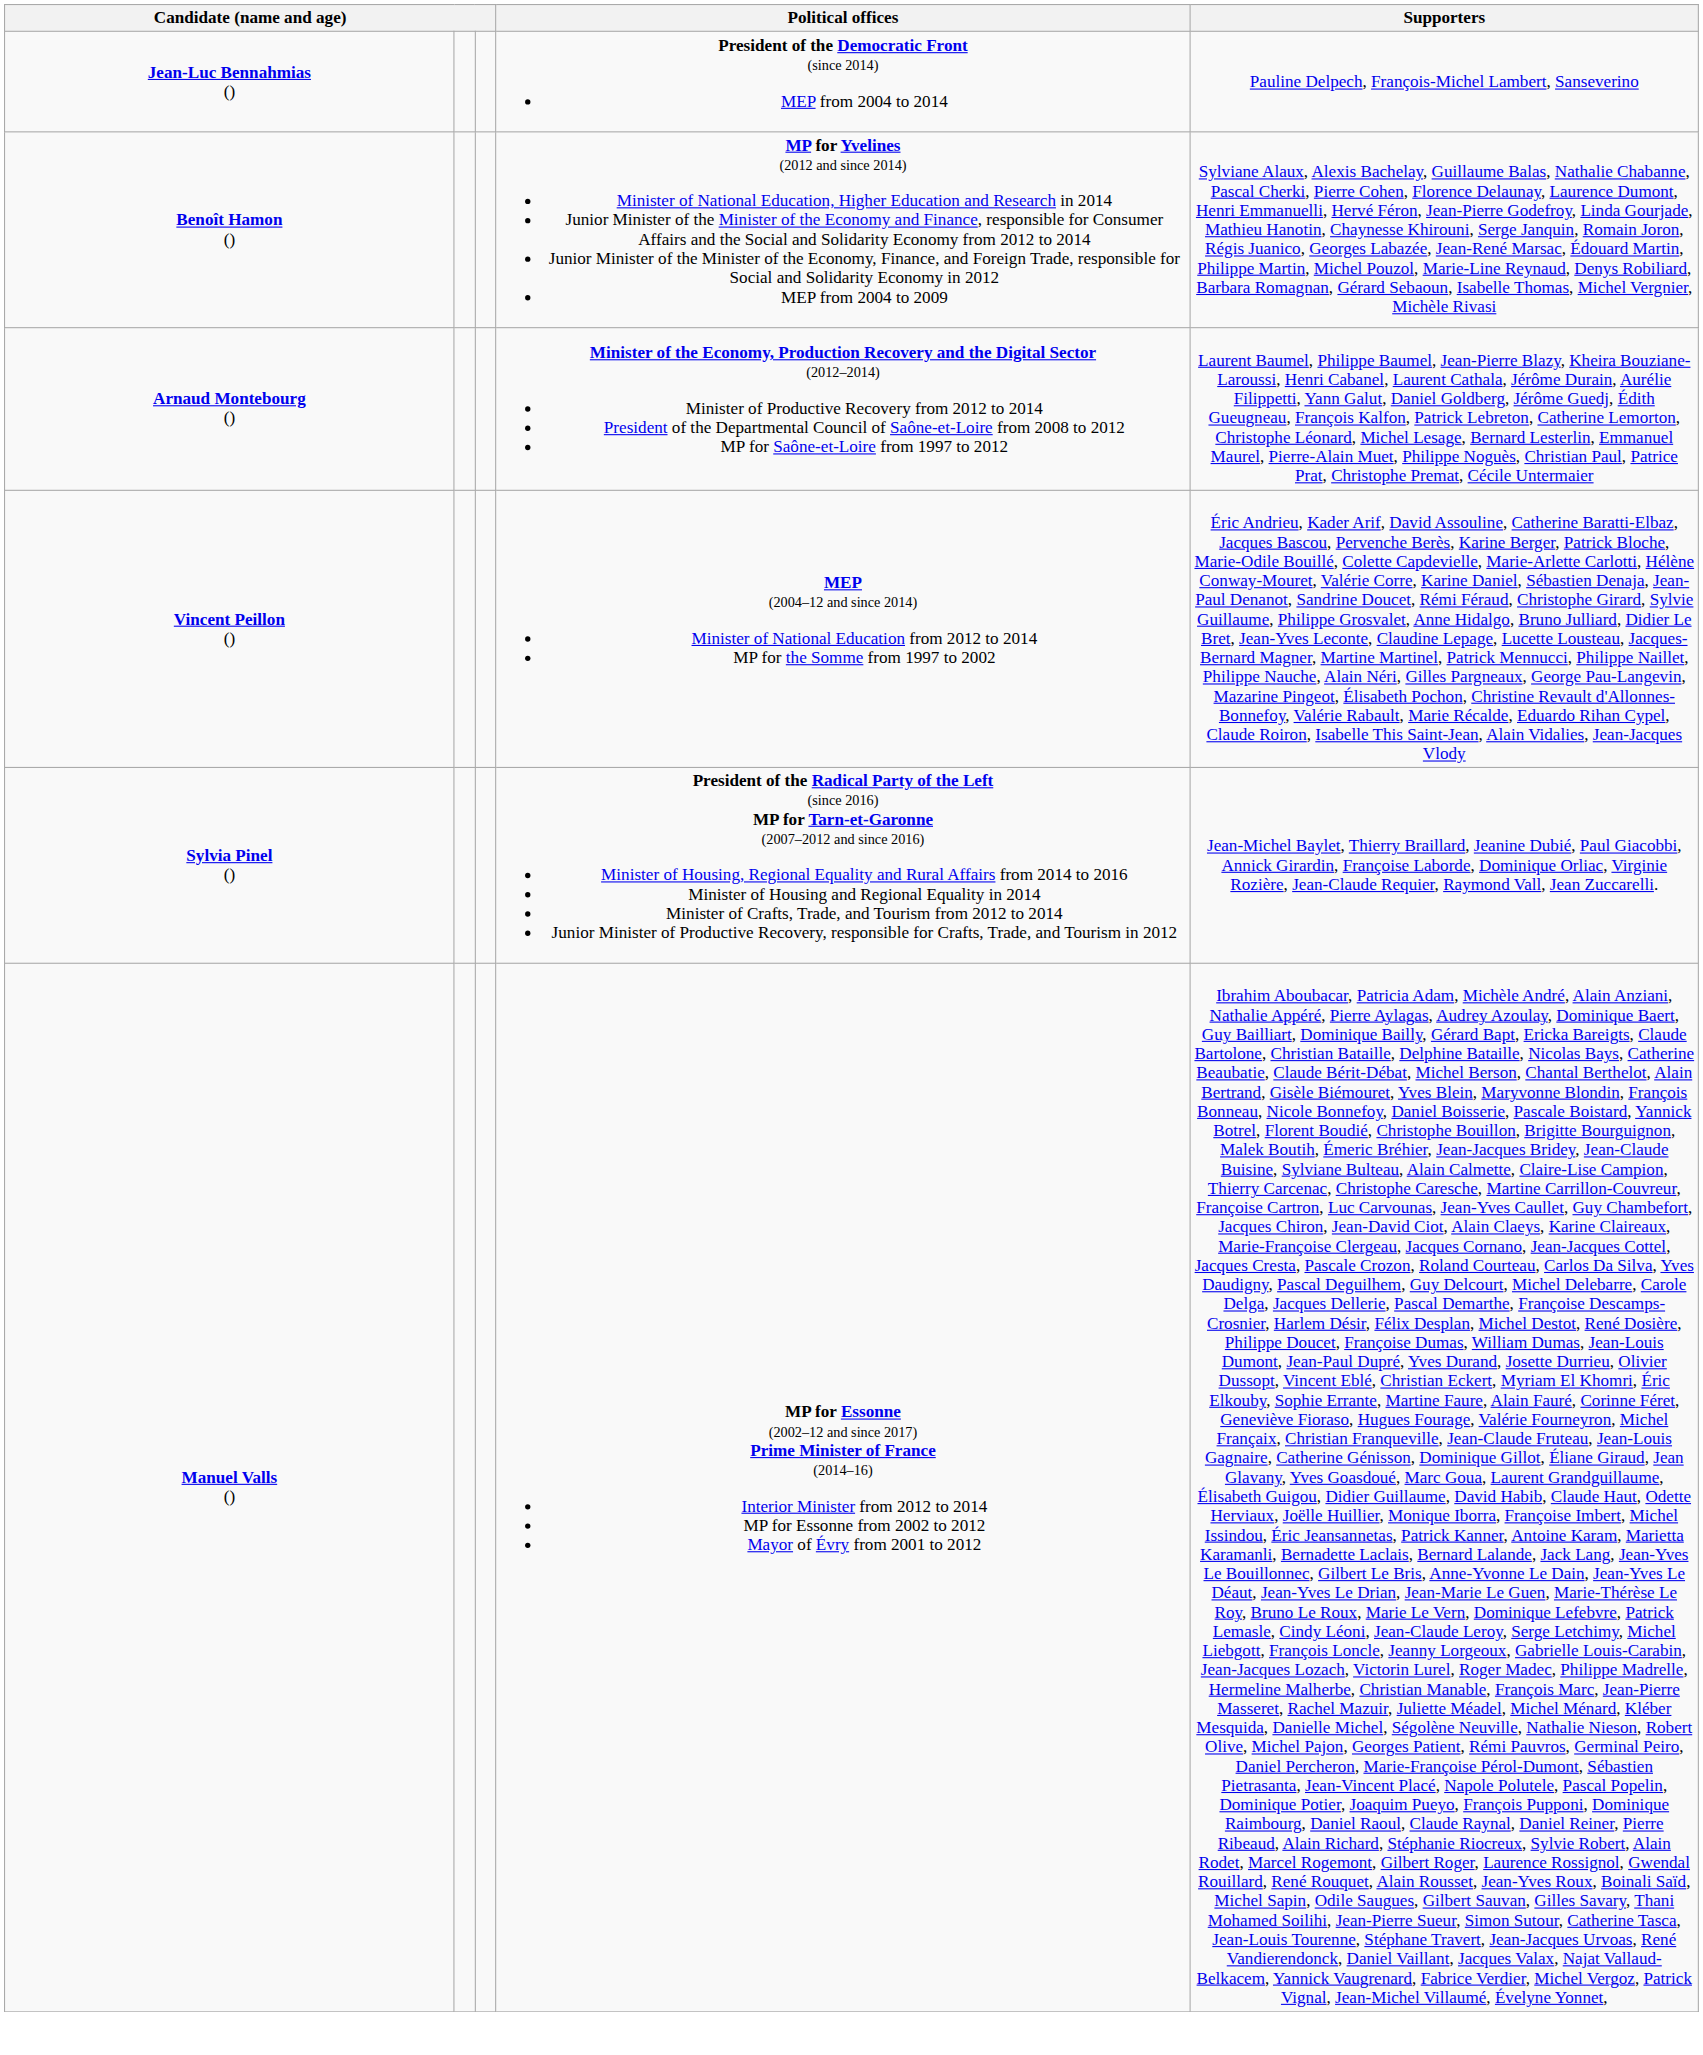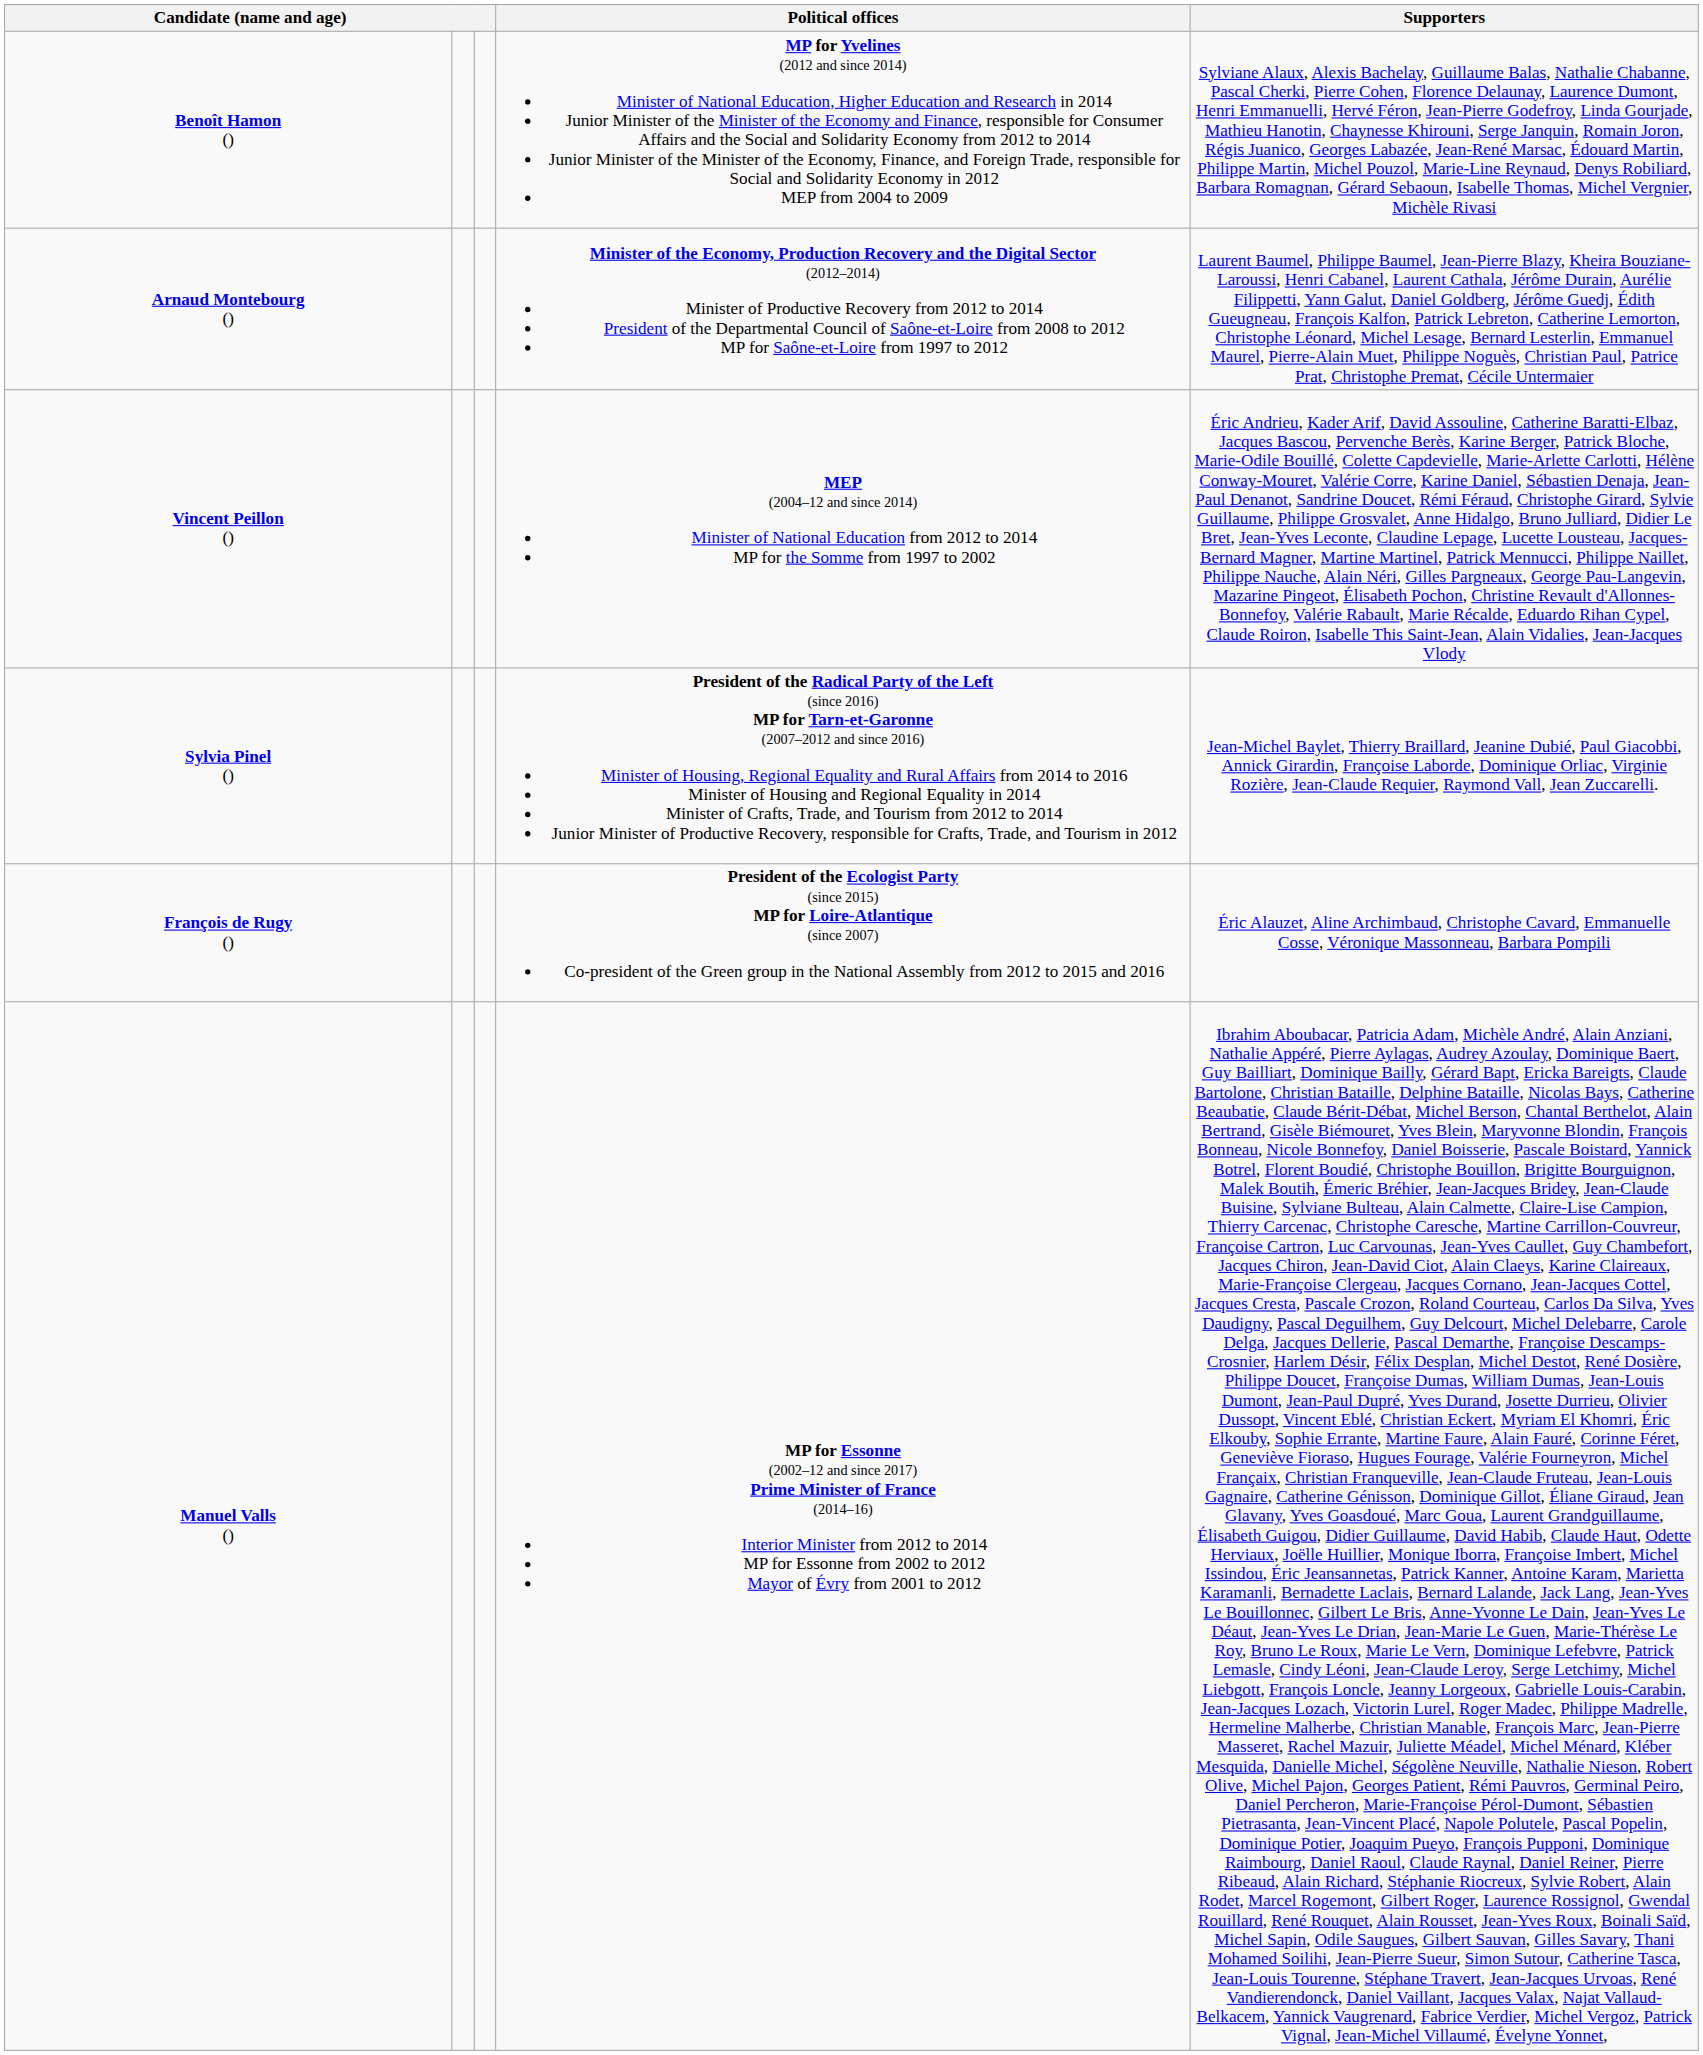- row: (229, 81)
+ row: (228, 932)
